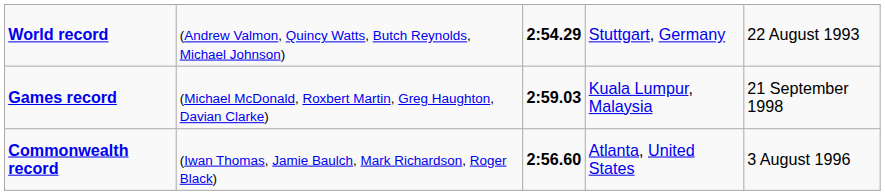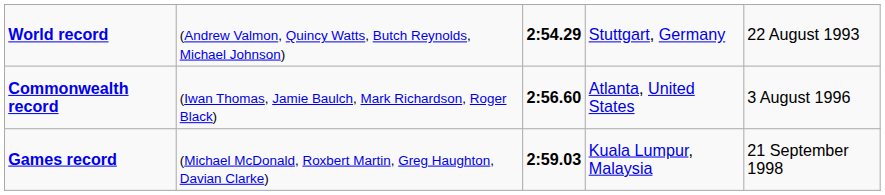rows swapped: (68, 159) <-> (63, 97)
